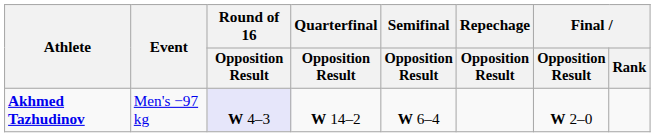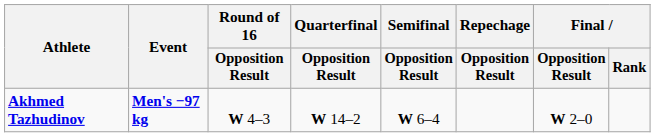(166, 110) normal -> (166, 110) bold
(249, 119) lavender background -> (249, 119) no background
